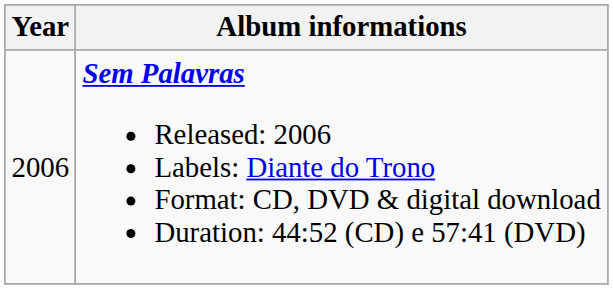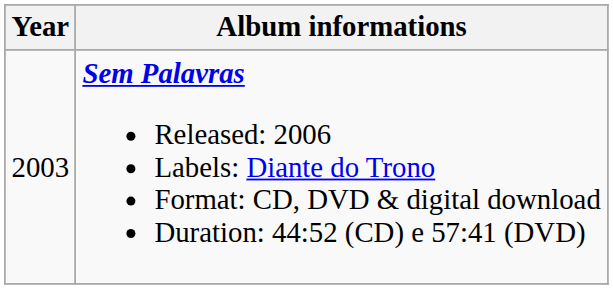(40, 166) 2006 -> (40, 166) 2003
